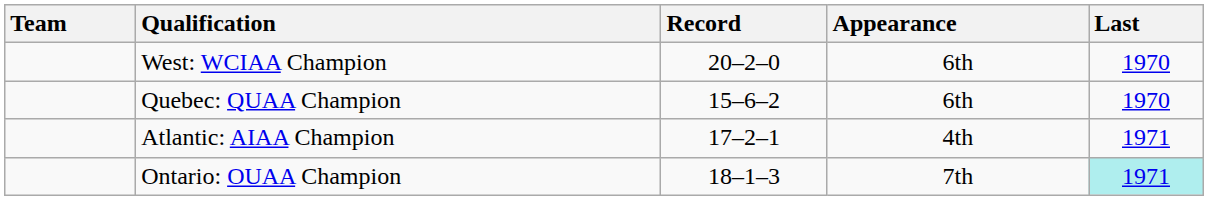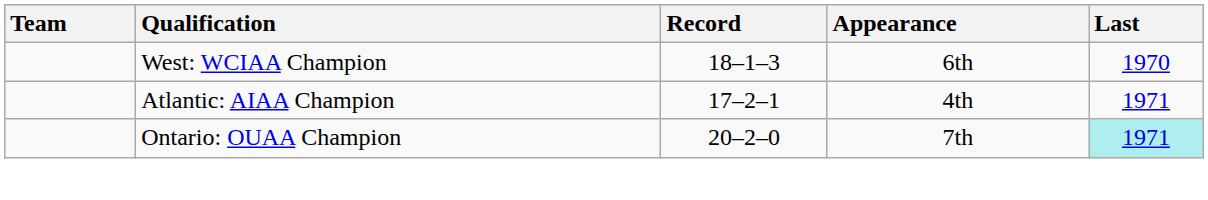(744, 61) 20–2–0 -> (744, 61) 18–1–3
- row: (271, 99)
(744, 175) 18–1–3 -> (744, 137) 20–2–0
